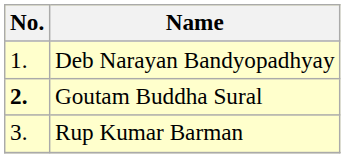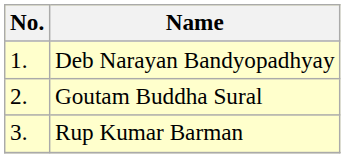(19, 96) bold -> (19, 96) normal
